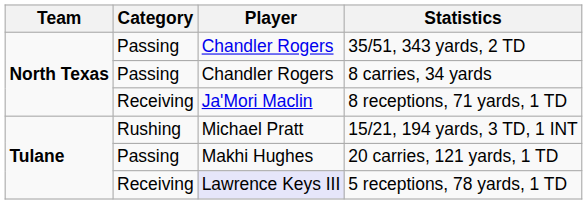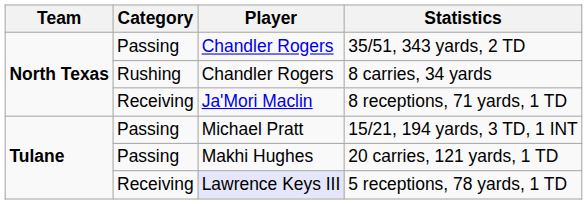(148, 74) Passing -> (149, 74) Rushing
(149, 129) Rushing -> (148, 129) Passing
